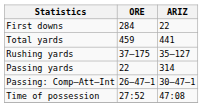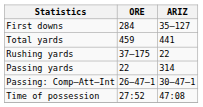(164, 26) 22 -> (175, 26) 35–127
(175, 54) 35–127 -> (164, 54) 22
